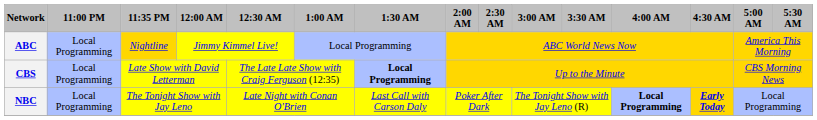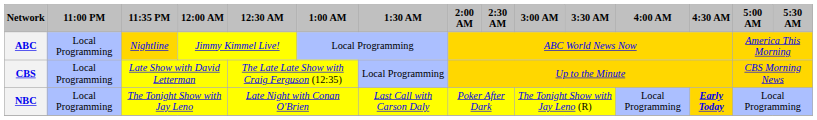(400, 73) bold -> (403, 73) normal
(651, 101) bold -> (653, 101) normal
